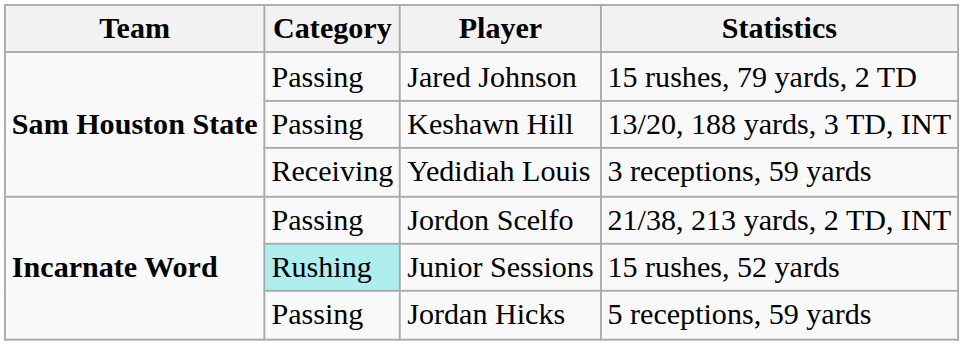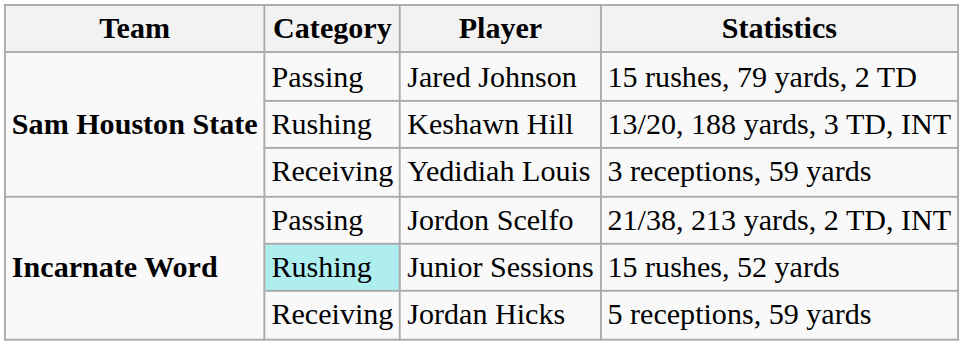(317, 123) Passing -> (322, 123) Rushing
(317, 314) Passing -> (332, 314) Receiving
